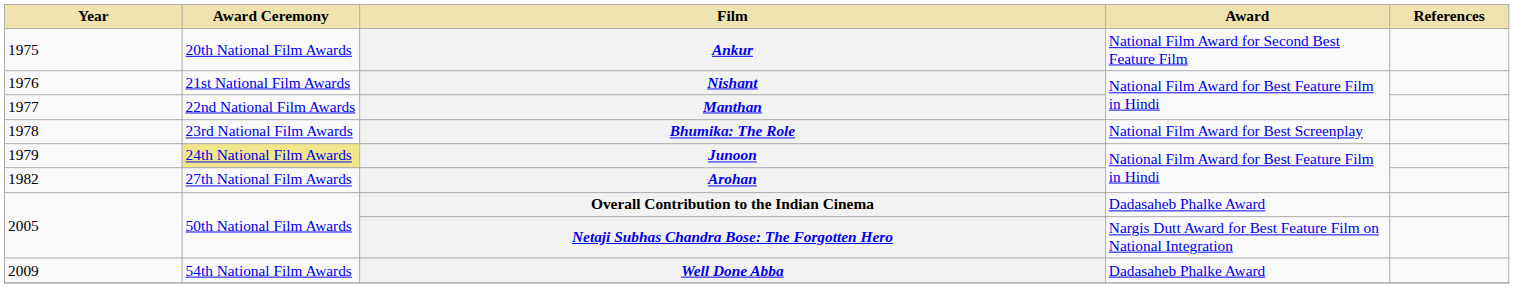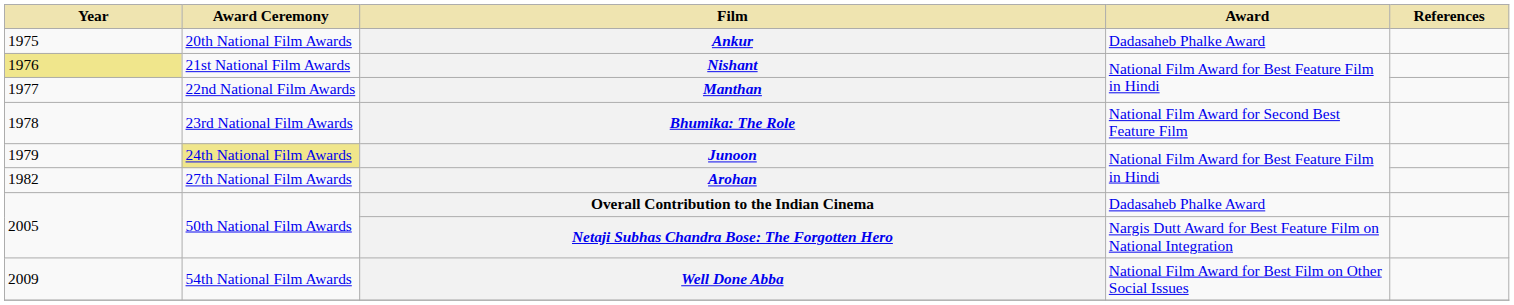(1224, 49) National Film Award for Second Best Feature Film -> (1187, 41) Dadasaheb Phalke Award
(23, 82) no background -> (23, 65) khaki background
(1236, 131) National Film Award for Best Screenplay -> (1224, 122) National Film Award for Second Best Feature Film
(1187, 270) Dadasaheb Phalke Award -> (1245, 279) National Film Award for Best Film on Other Social Issues
